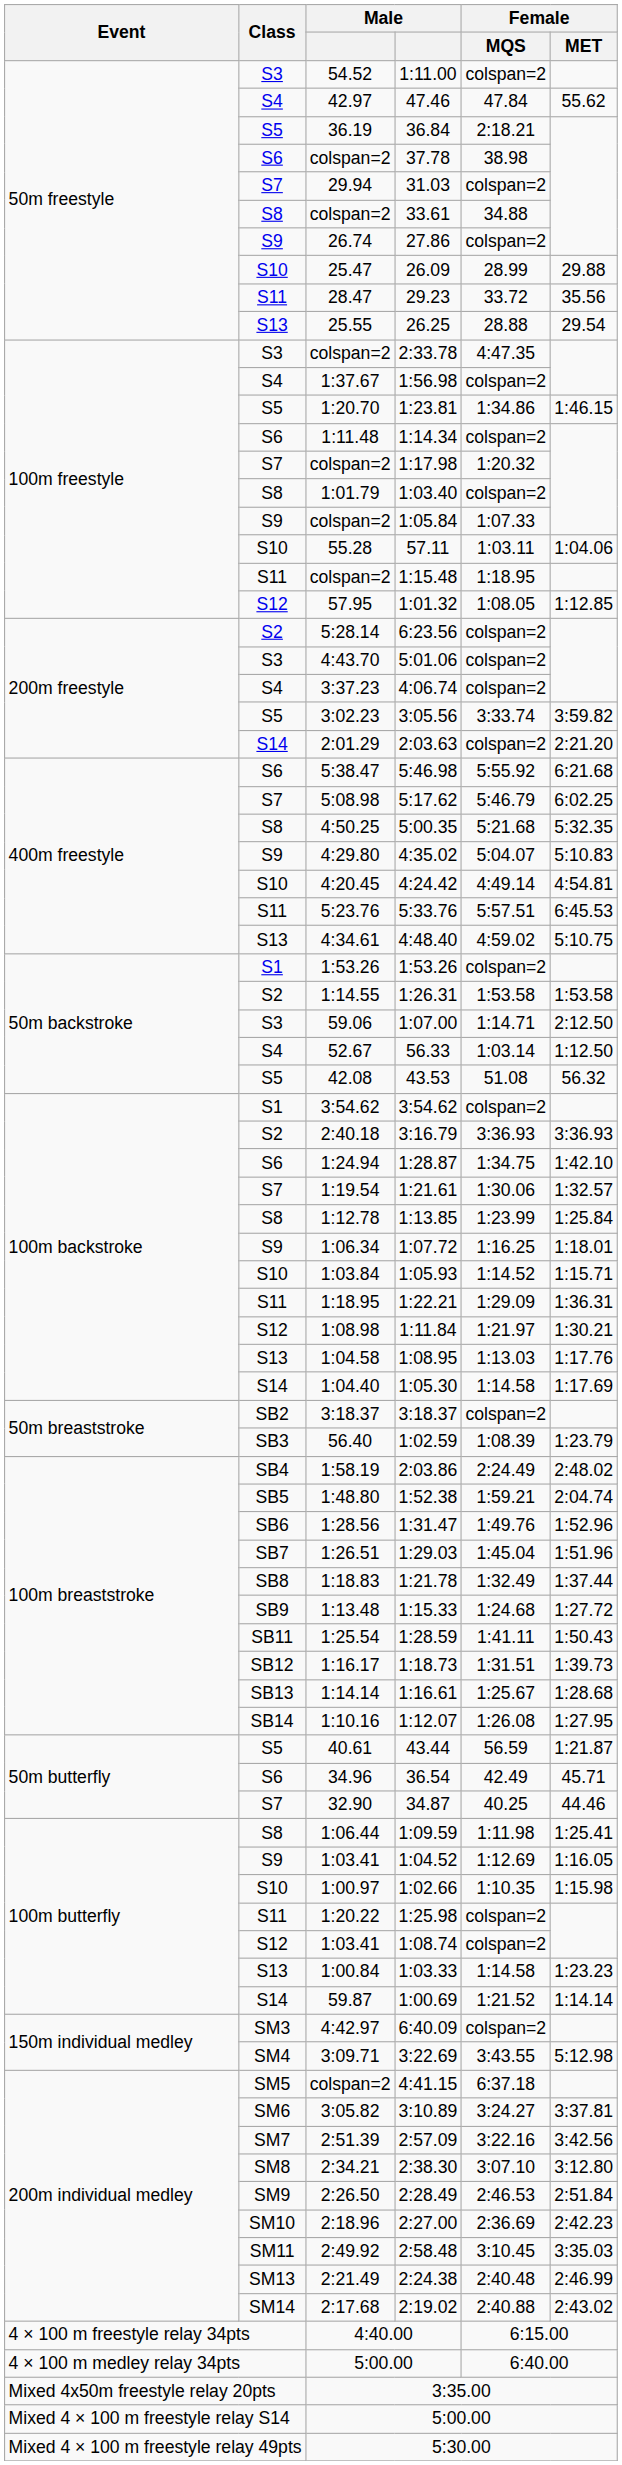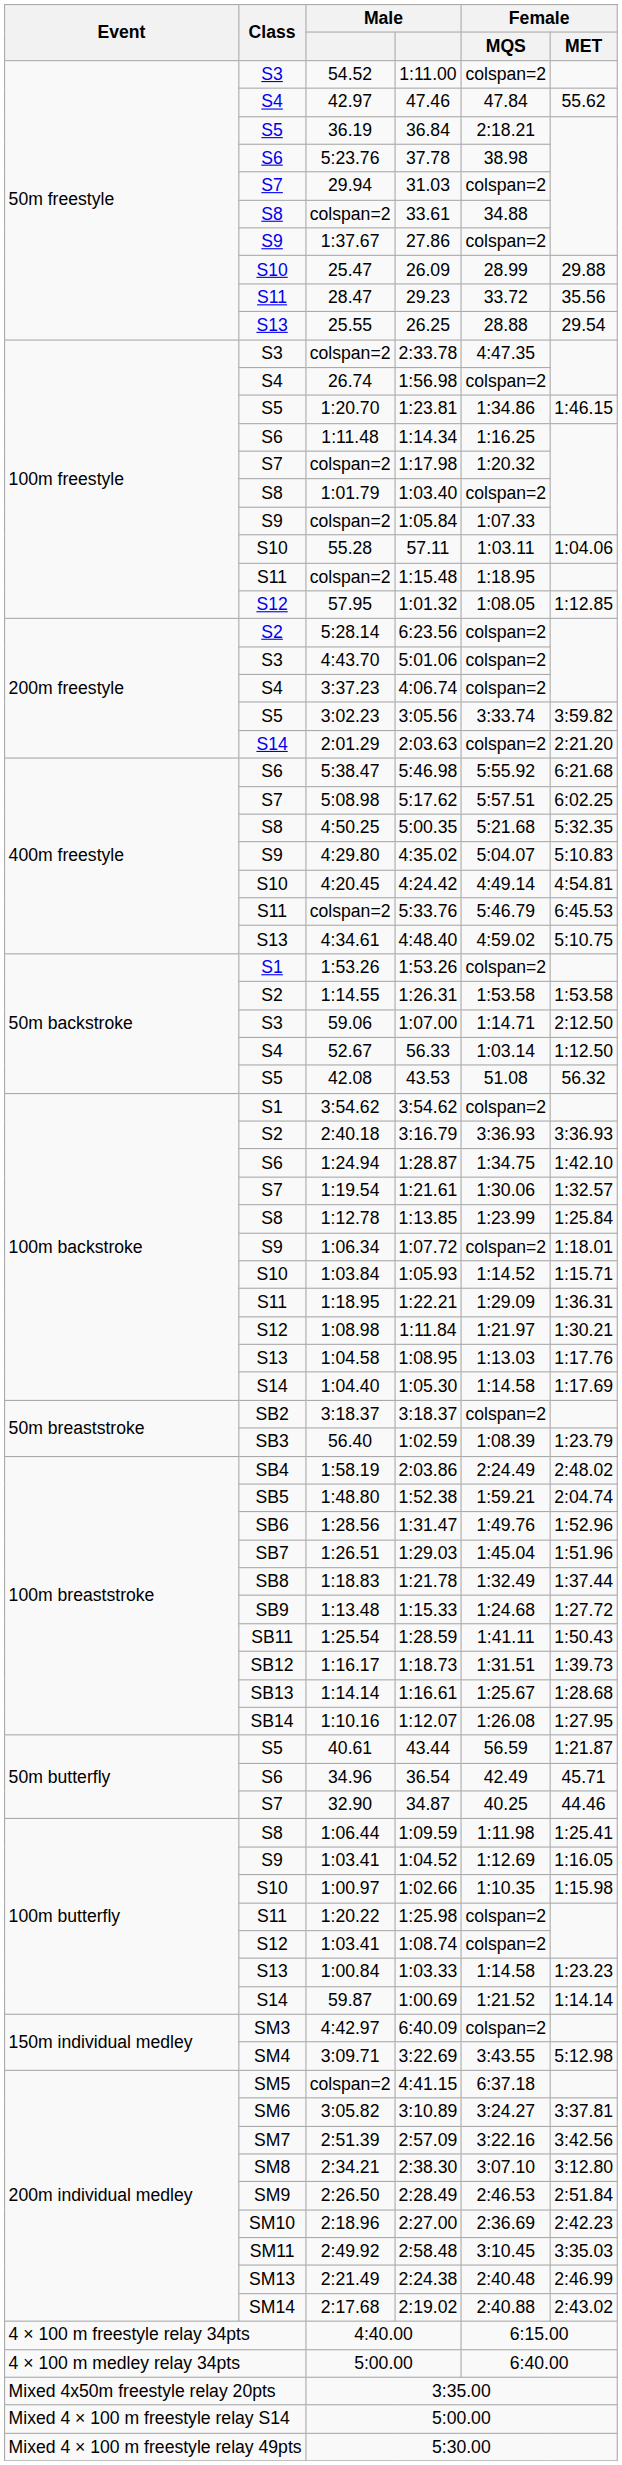(350, 158) colspan=2 -> (350, 158) 5:23.76
(350, 241) 26.74 -> (350, 241) 1:37.67
(350, 381) 1:37.67 -> (350, 381) 26.74
(506, 437) colspan=2 -> (506, 437) 1:16.25
(506, 800) 5:46.79 -> (506, 800) 5:57.51
(350, 911) 5:23.76 -> (350, 911) colspan=2
(506, 911) 5:57.51 -> (506, 911) 5:46.79
(506, 1246) 1:16.25 -> (506, 1246) colspan=2
